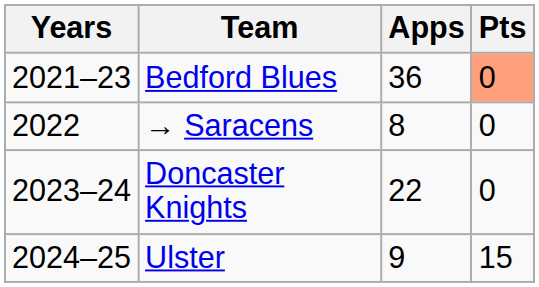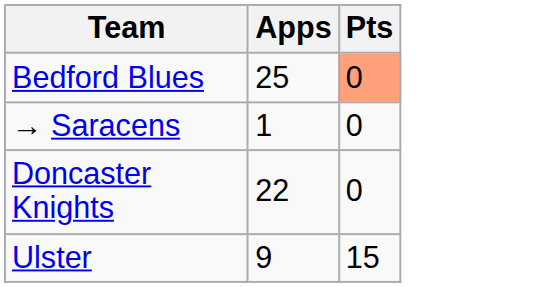- column: (71, 28)
(405, 77) 36 -> (272, 77) 25
(397, 125) 8 -> (264, 125) 1
